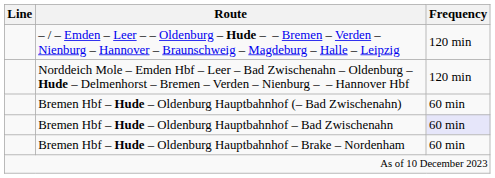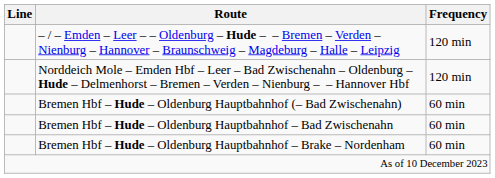(447, 124) lavender background -> (447, 124) no background
